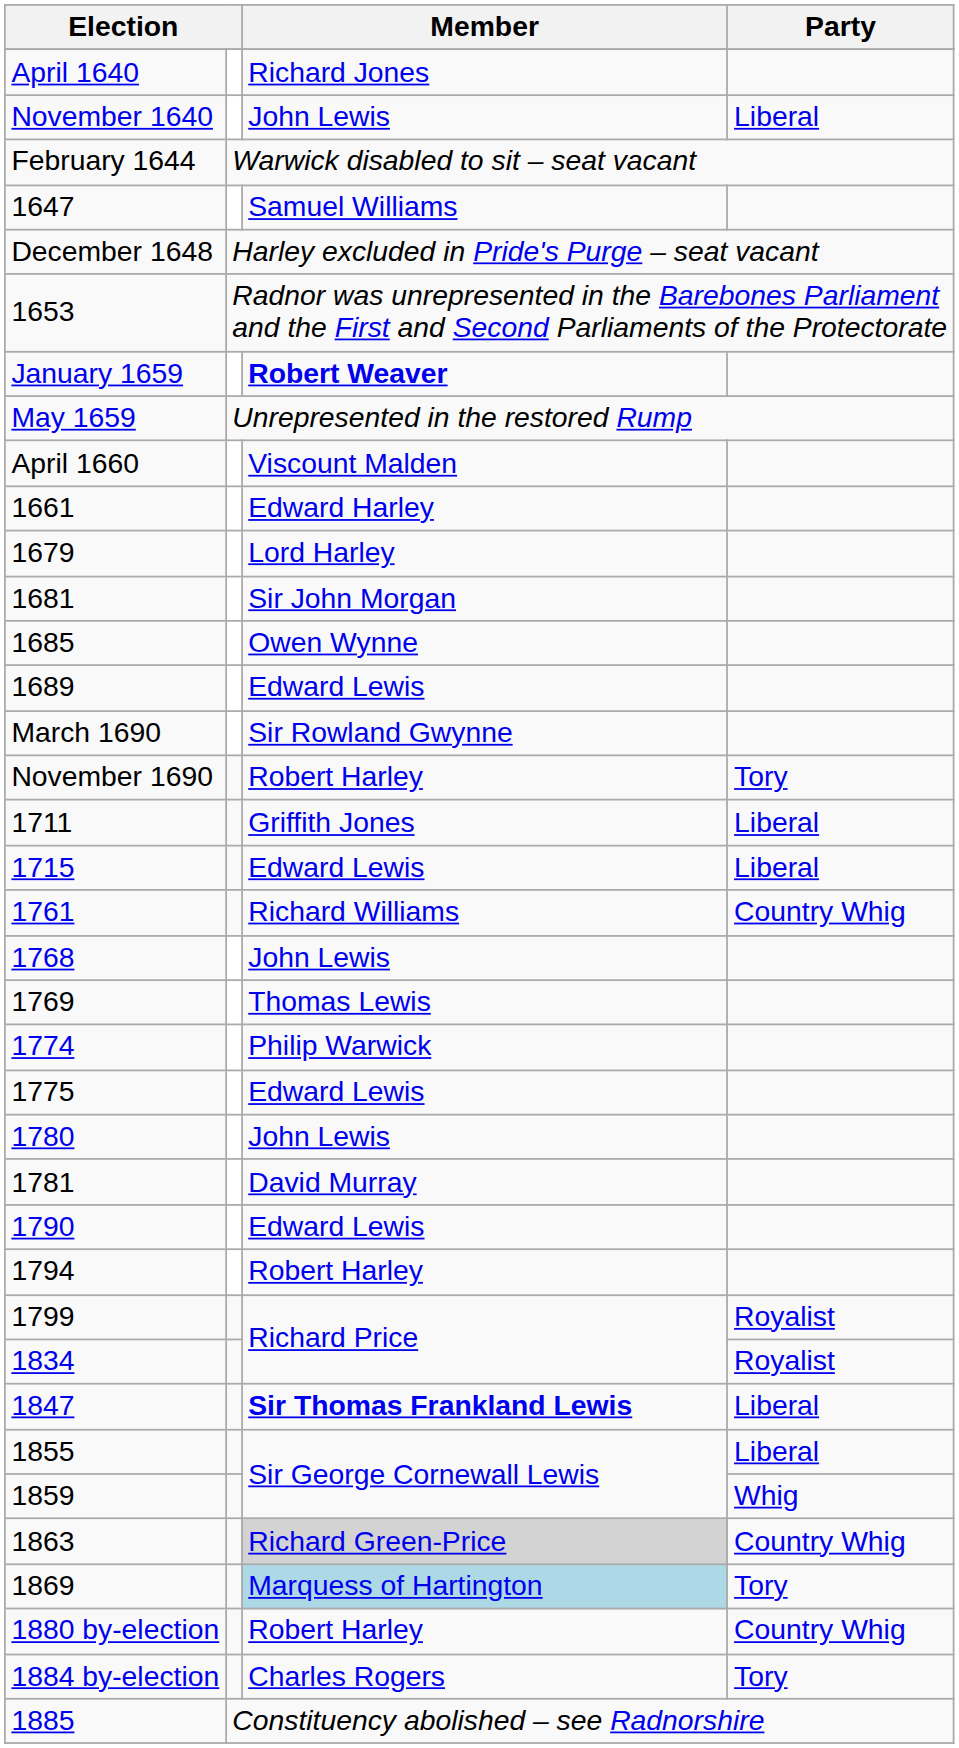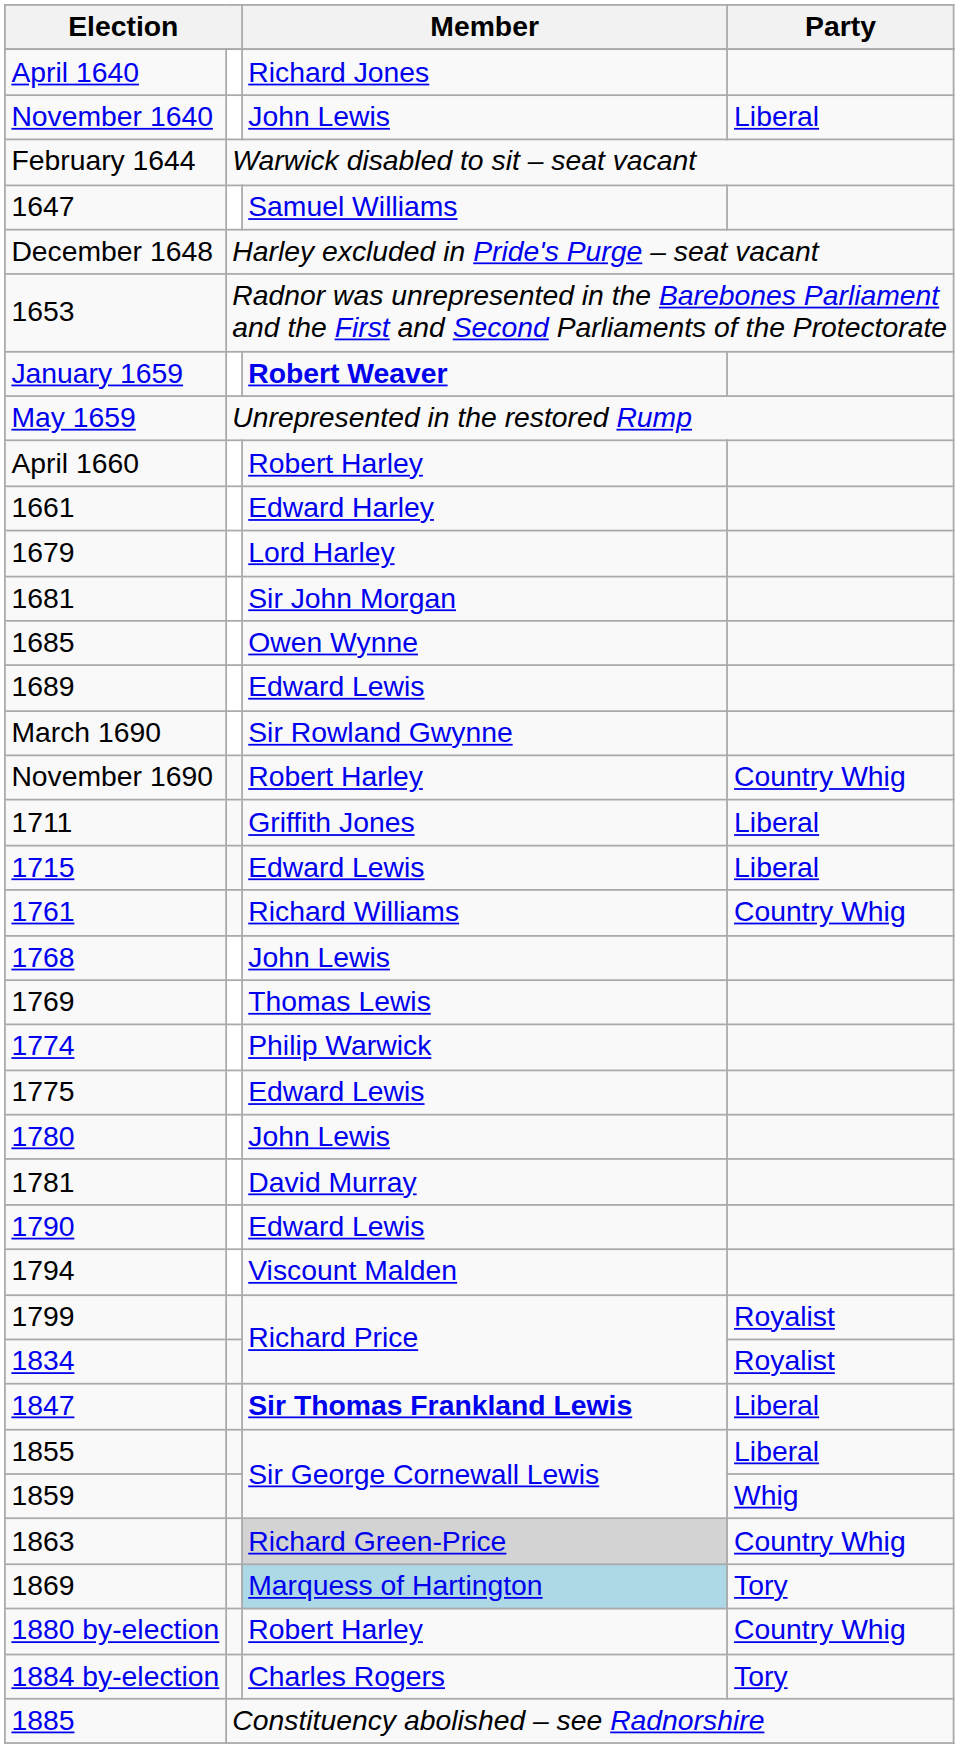(353, 463) Viscount Malden -> (336, 463) Robert Harley
(761, 777) Tory -> (820, 777) Country Whig
(336, 1271) Robert Harley -> (353, 1271) Viscount Malden
